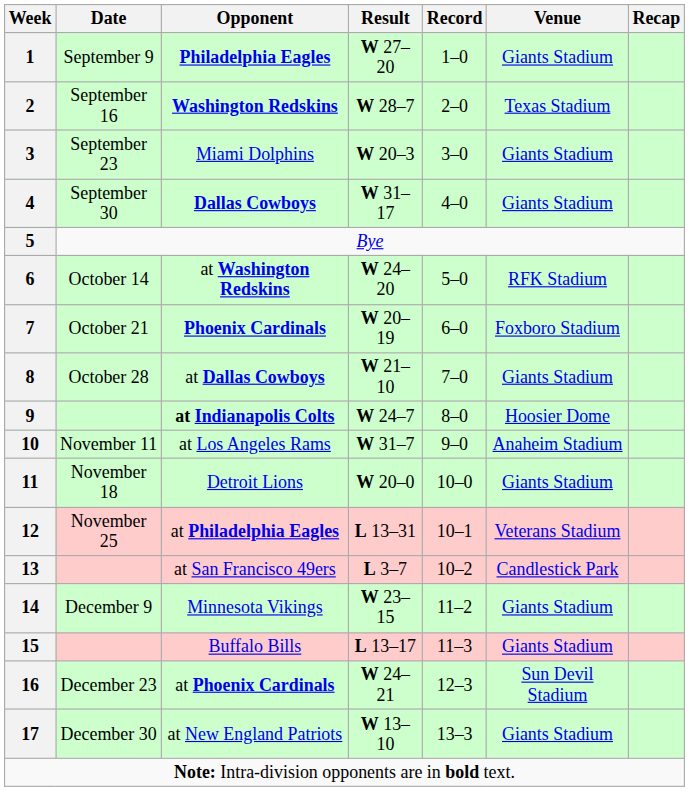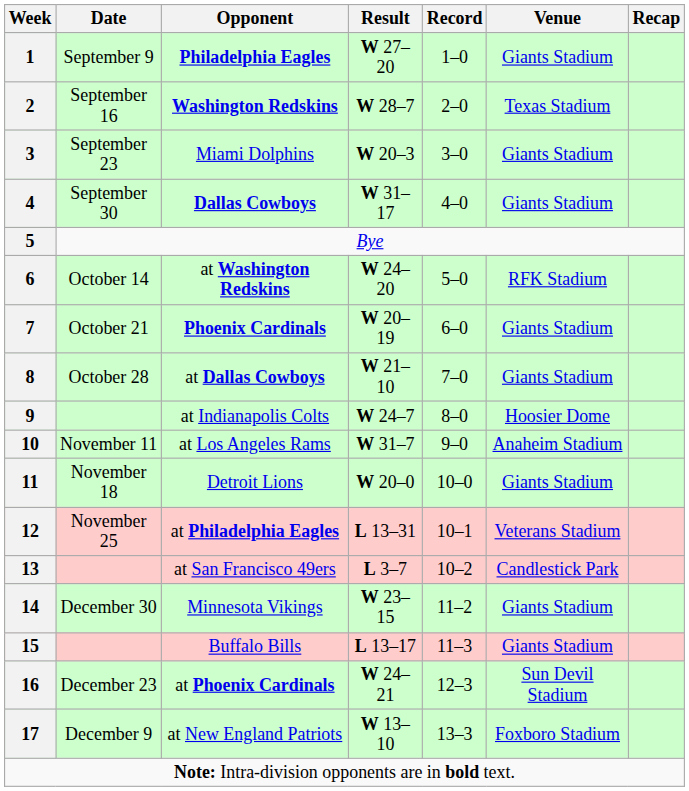(557, 328) Foxboro Stadium -> (557, 328) Giants Stadium
(255, 415) bold -> (255, 415) normal
(109, 608) December 9 -> (109, 608) December 30
(109, 733) December 30 -> (109, 733) December 9
(557, 733) Giants Stadium -> (557, 733) Foxboro Stadium
